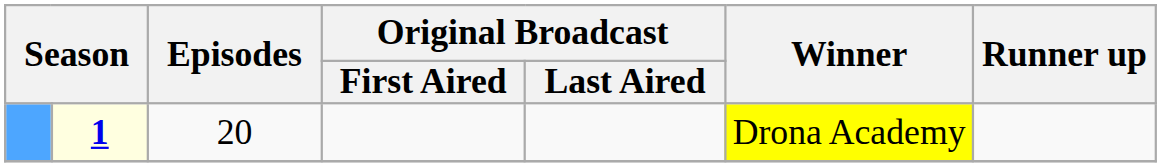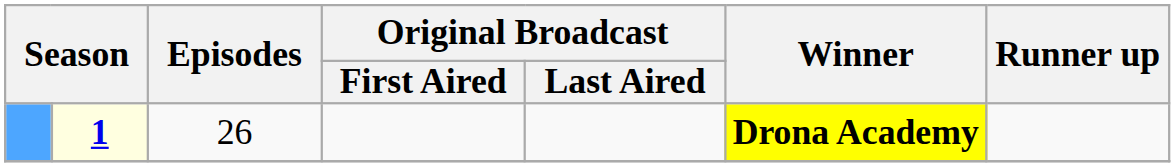(234, 131) 20 -> (234, 131) 26
(849, 131) normal -> (856, 131) bold
